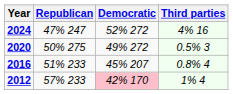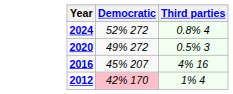- column: (64, 13)
(193, 30) 4% 16 -> (193, 30) 0.8% 4
(193, 64) 0.8% 4 -> (193, 64) 4% 16
